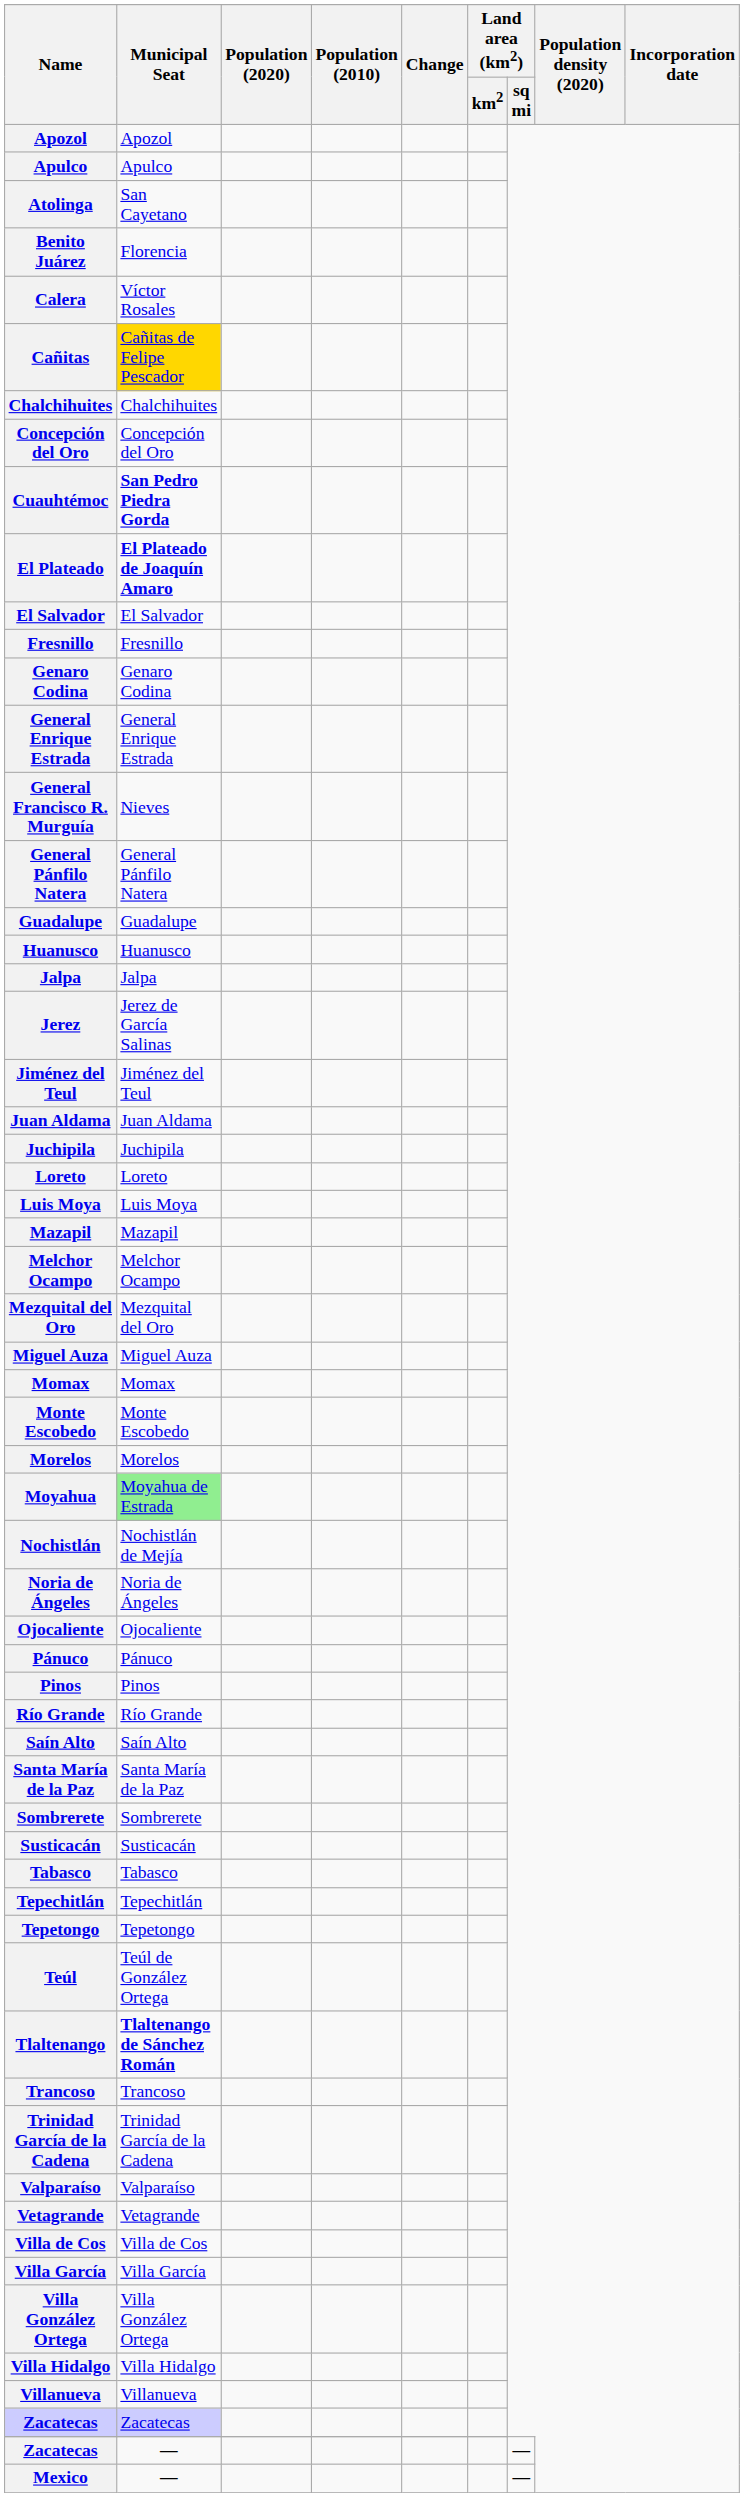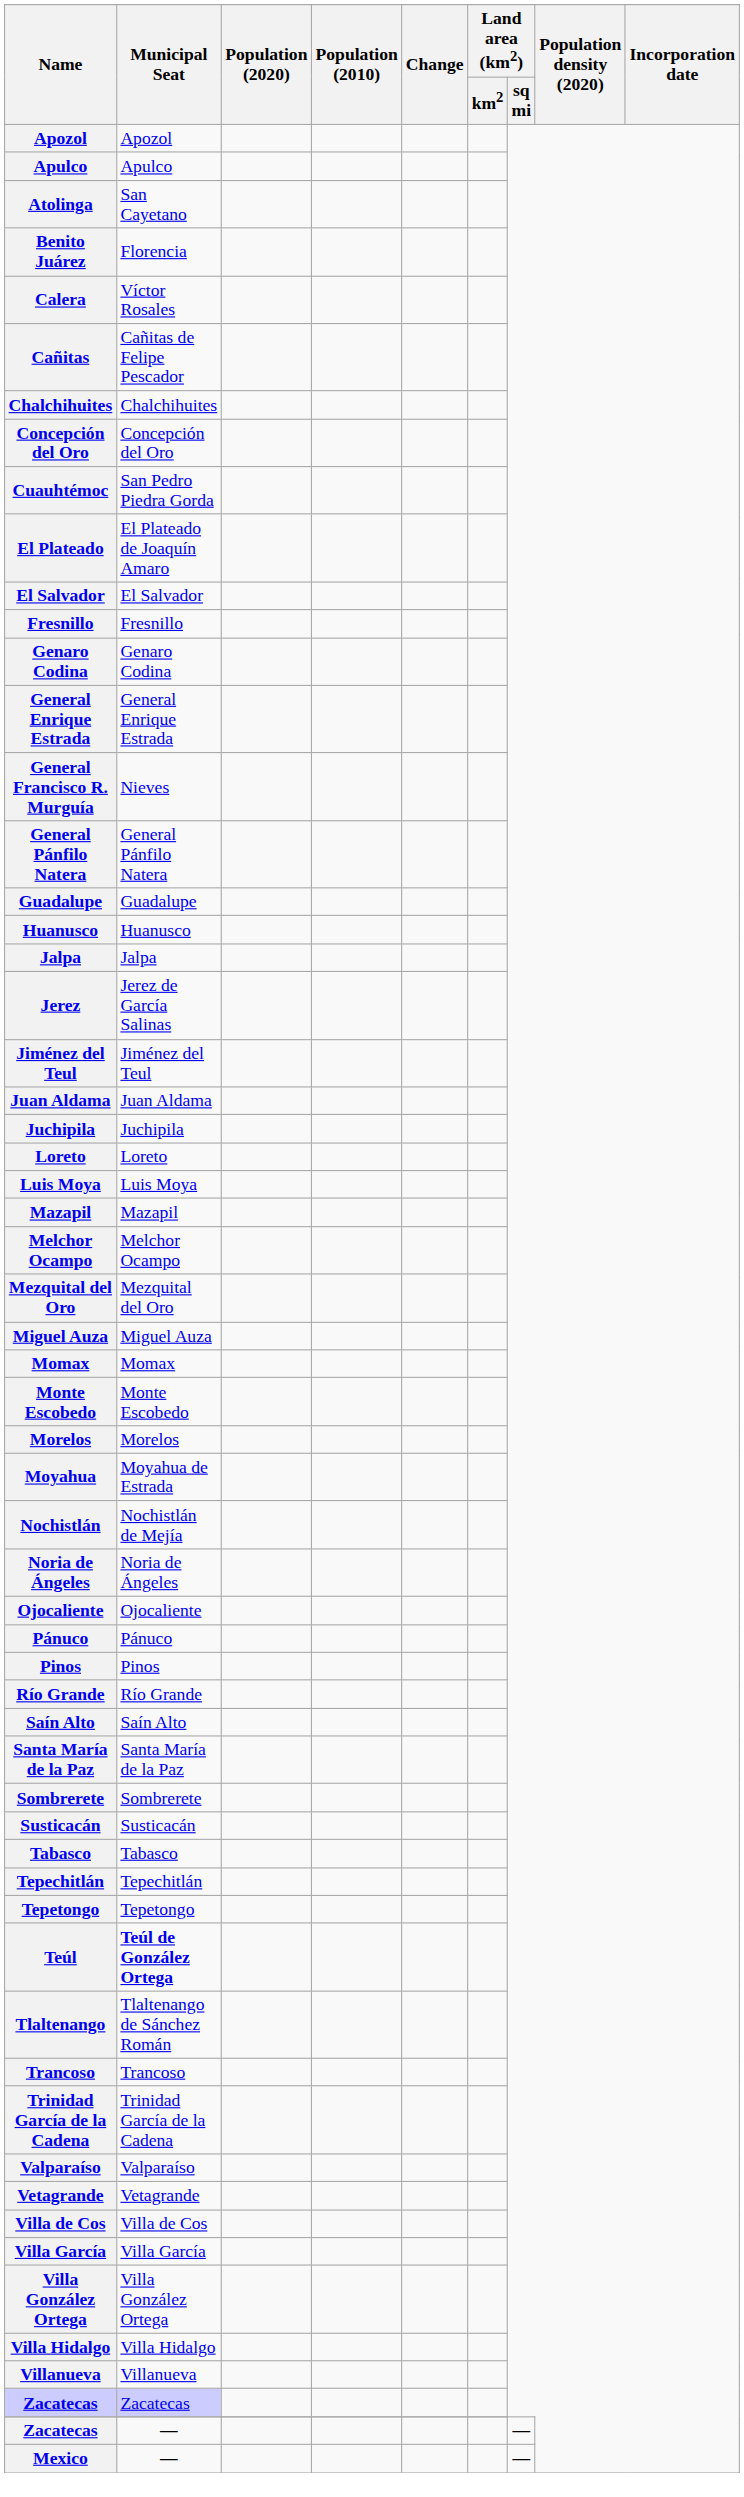(157, 357) gold background -> (157, 357) no background
(159, 500) bold -> (167, 490) normal
(164, 567) bold -> (161, 548) normal
(164, 1496) lightgreen background -> (164, 1477) no background
(154, 1976) normal -> (155, 1957) bold
(165, 2044) bold -> (162, 2024) normal
